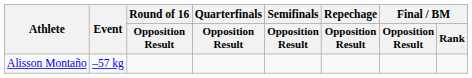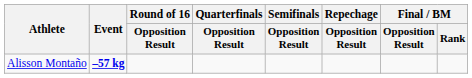(108, 64) normal -> (108, 64) bold
